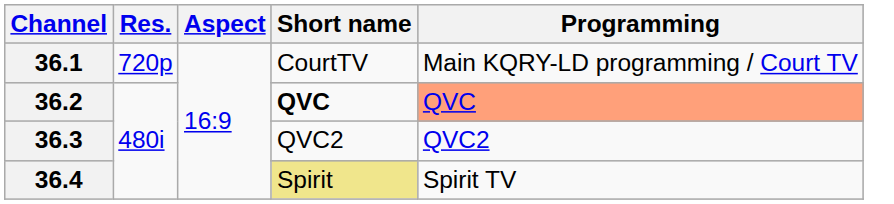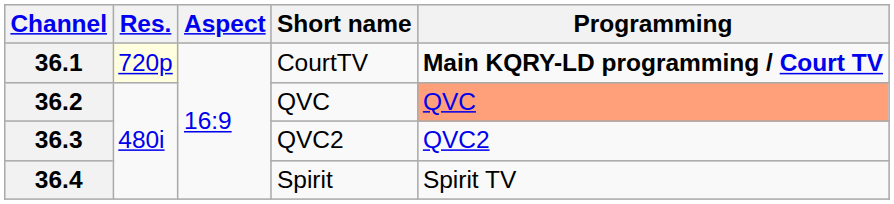(146, 62) no background -> (146, 62) lightyellow background
(640, 62) normal -> (653, 62) bold
(303, 101) bold -> (303, 101) normal
(305, 179) khaki background -> (305, 179) no background
